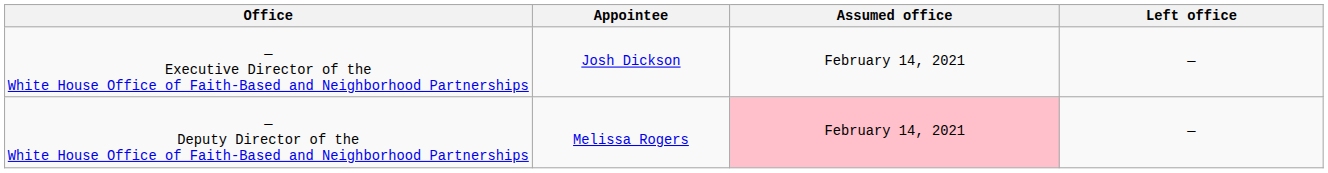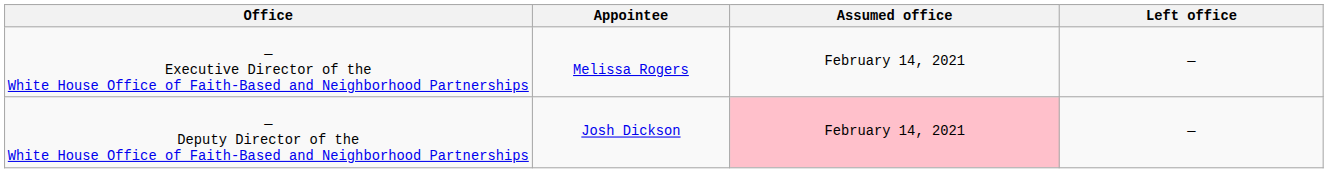(631, 62) Josh Dickson -> (631, 70) Melissa Rogers
(631, 140) Melissa Rogers -> (631, 132) Josh Dickson
